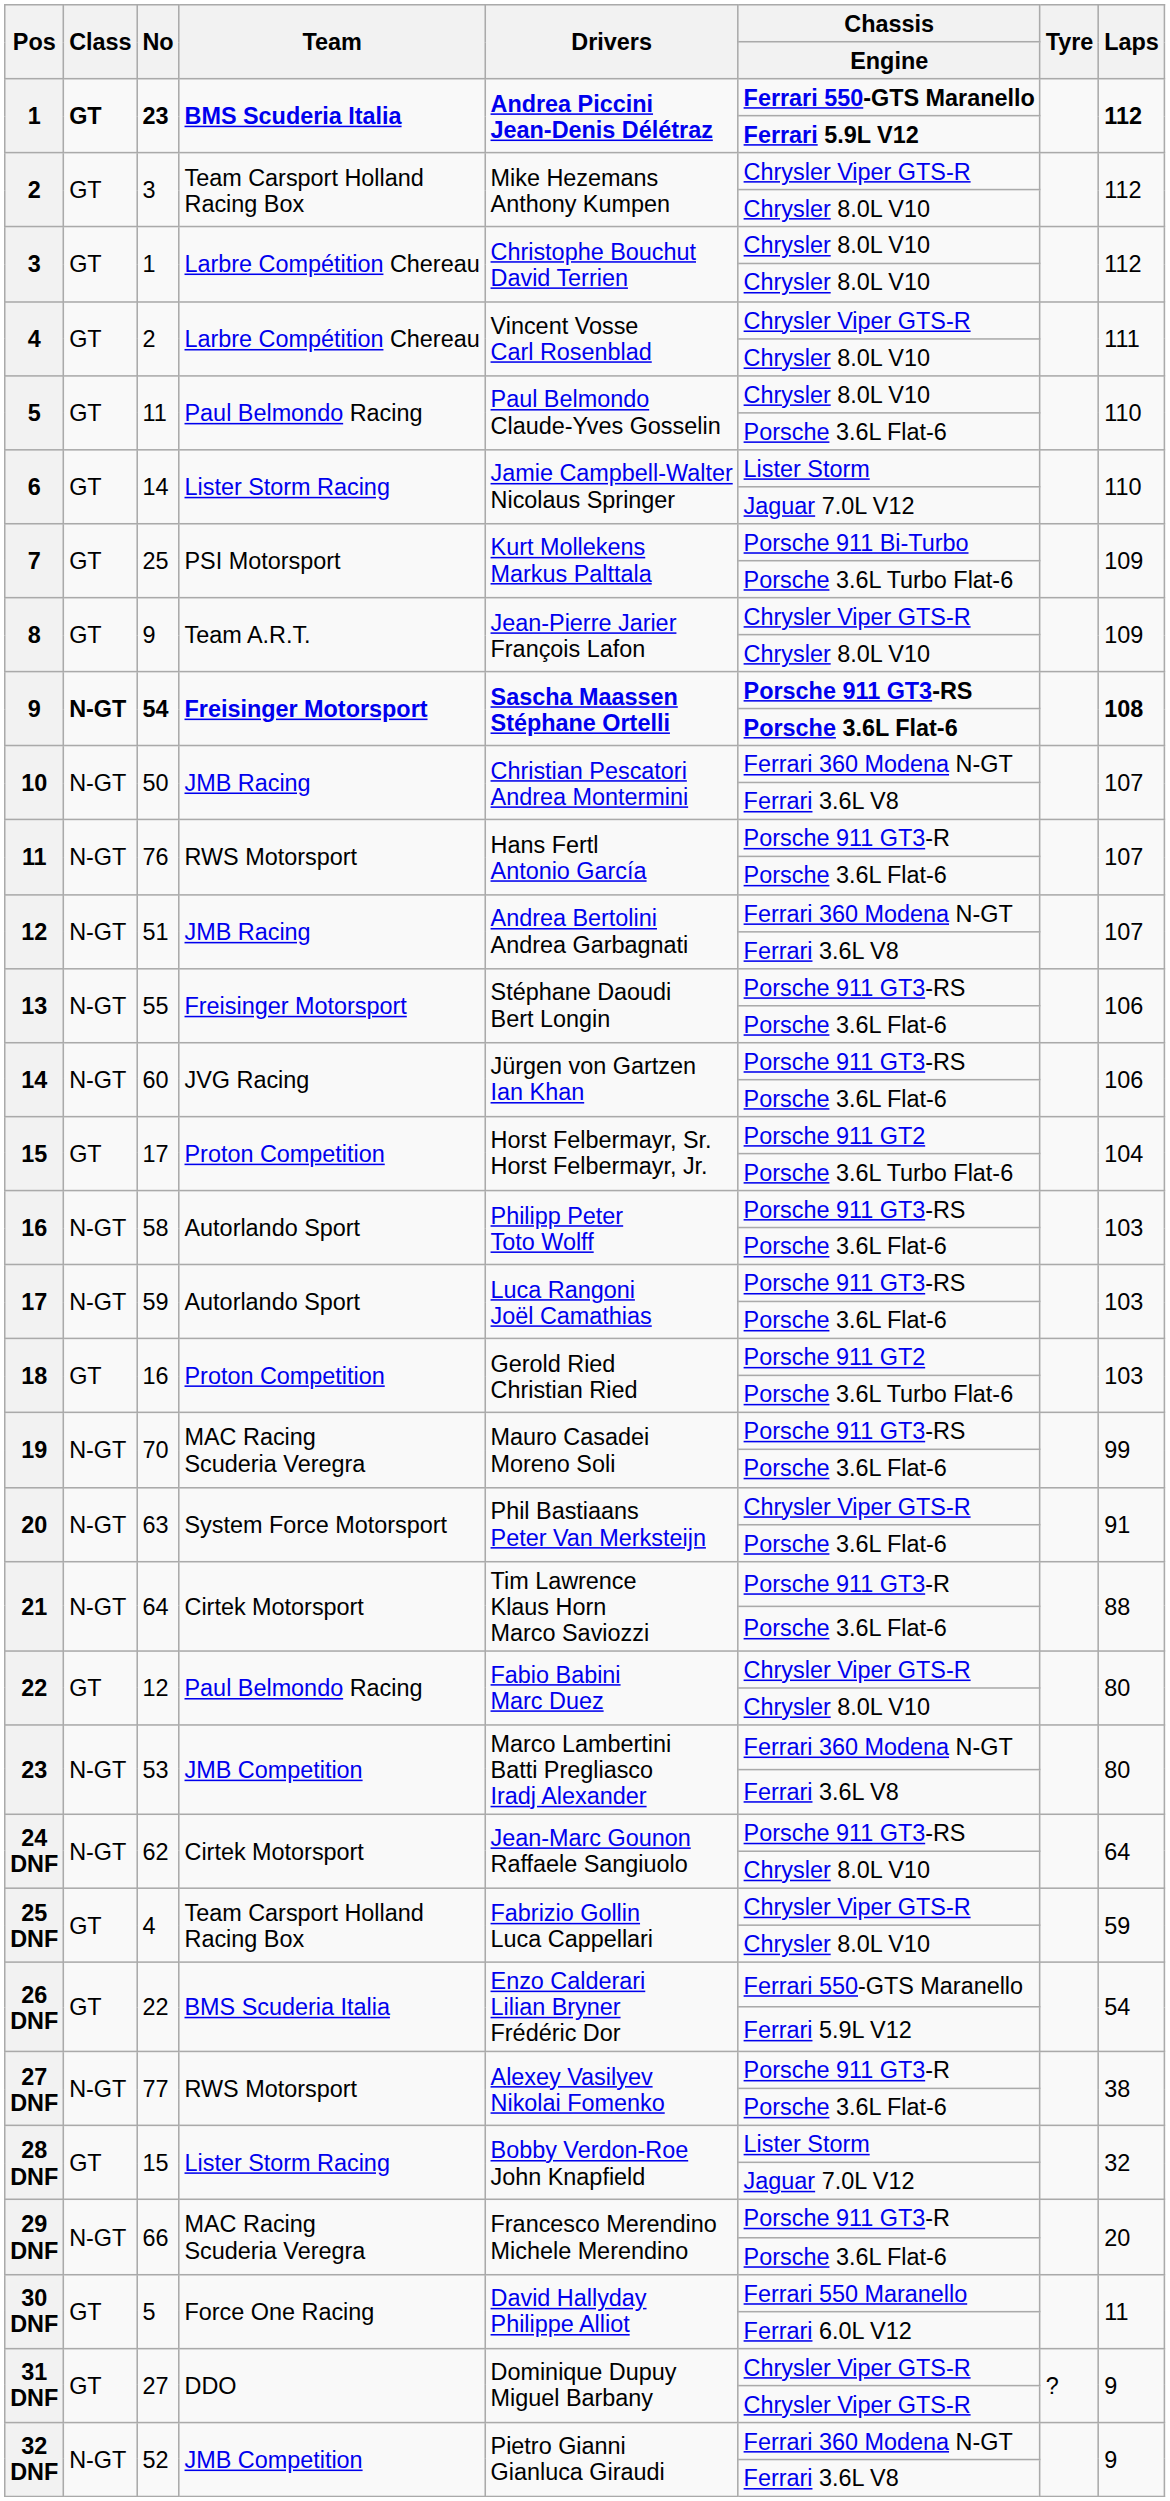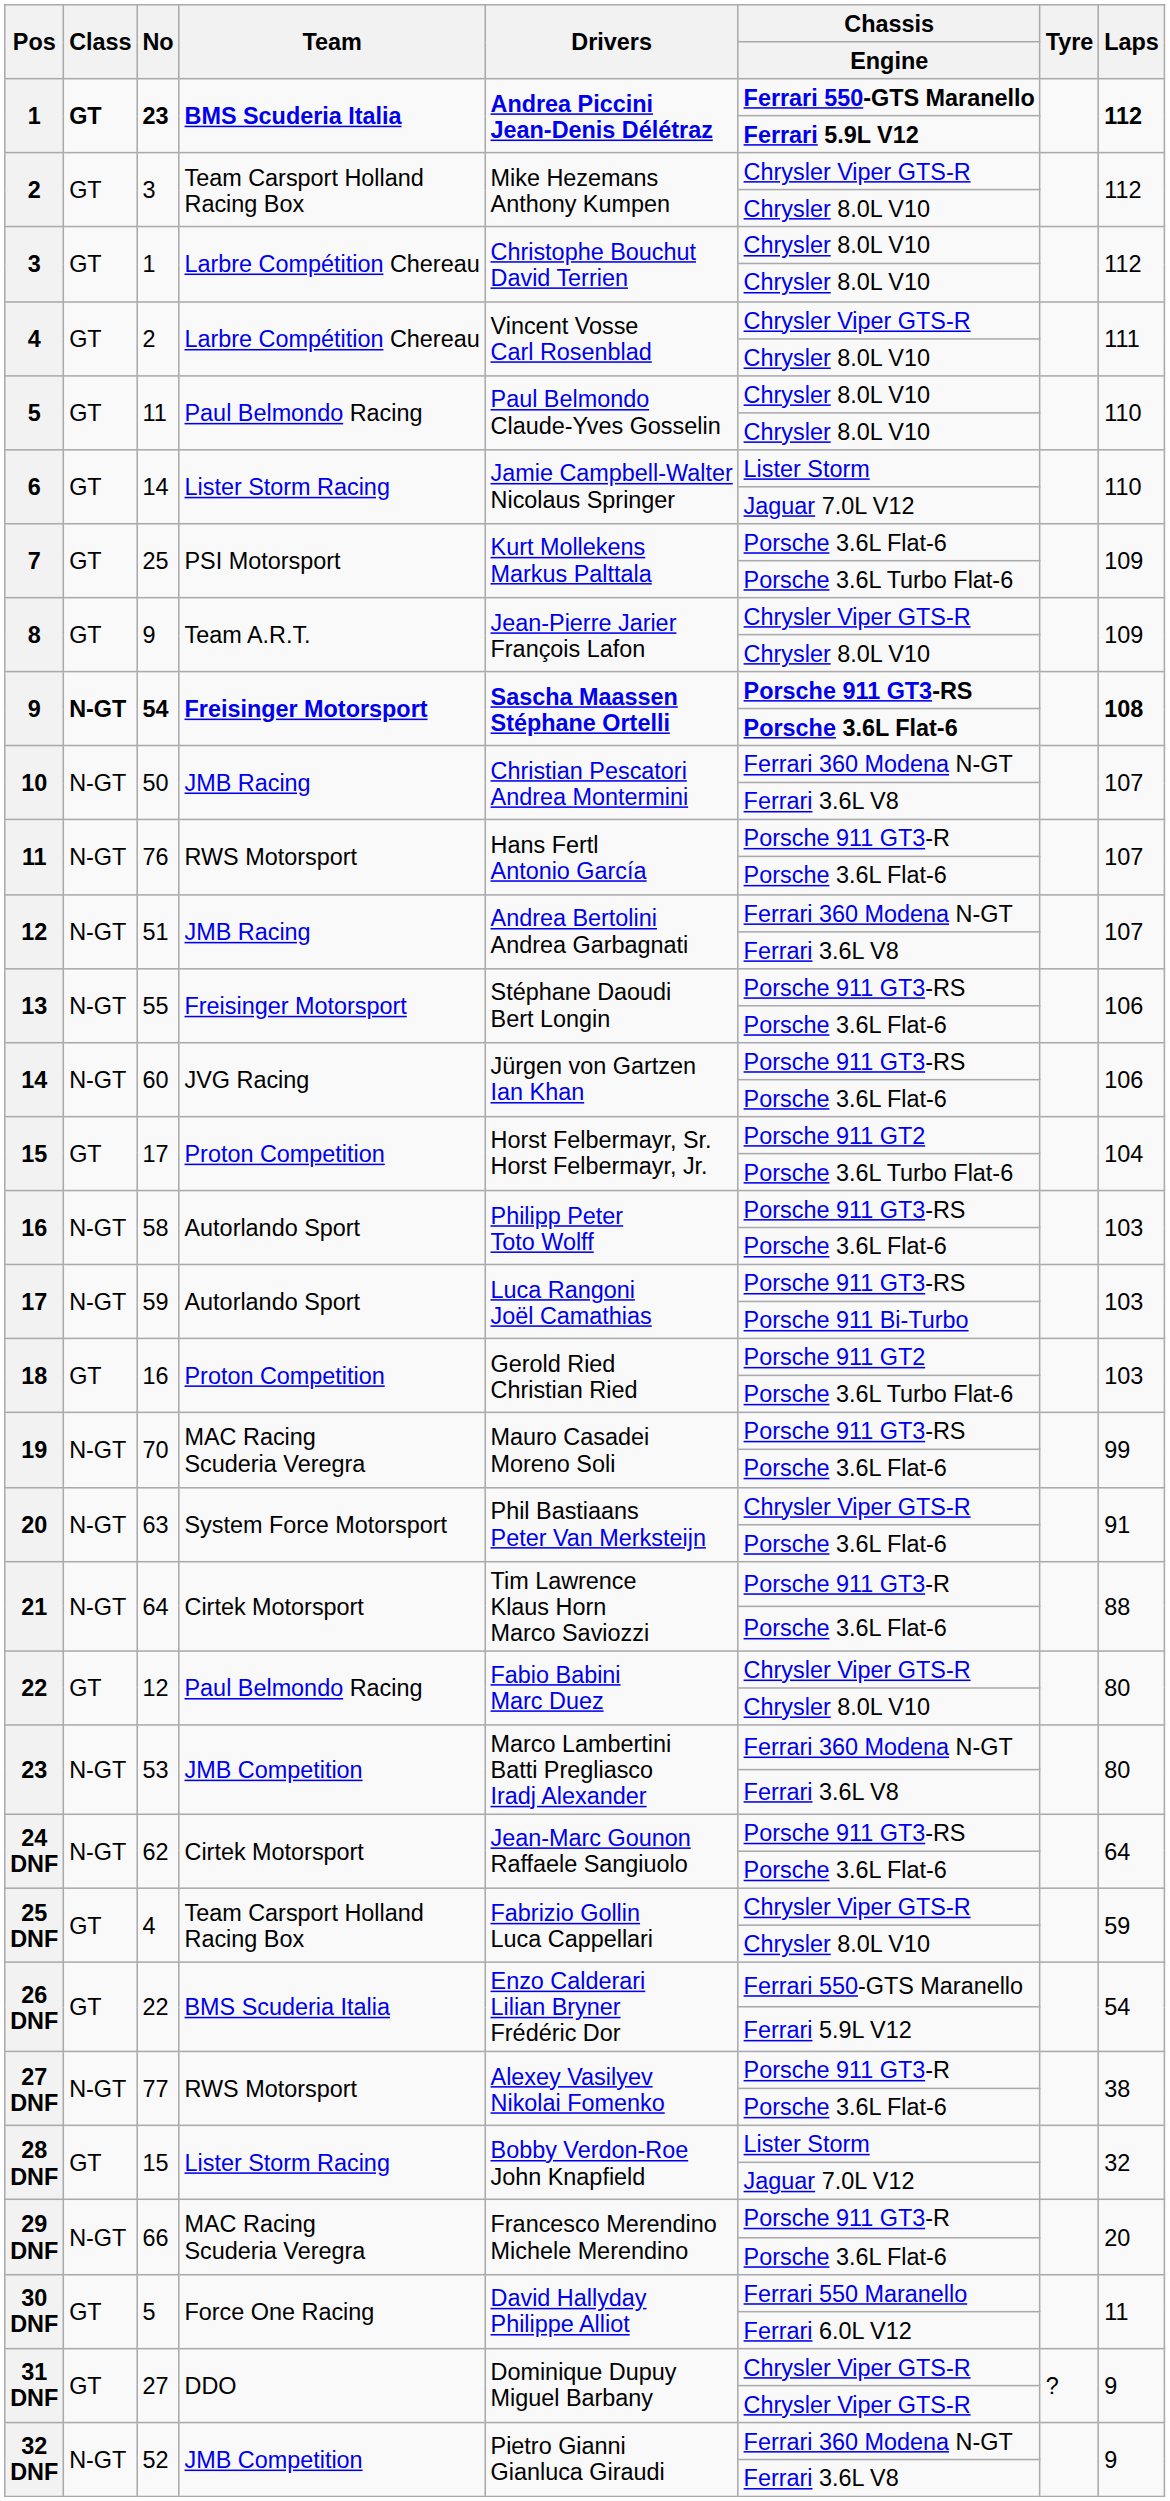(845, 431) Porsche 3.6L Flat-6 -> (837, 431) Chrysler 8.0L V10
(856, 542) Porsche 911 Bi-Turbo -> (845, 542) Porsche 3.6L Flat-6
(845, 1320) Porsche 3.6L Flat-6 -> (856, 1320) Porsche 911 Bi-Turbo
(837, 1870) Chrysler 8.0L V10 -> (845, 1870) Porsche 3.6L Flat-6
